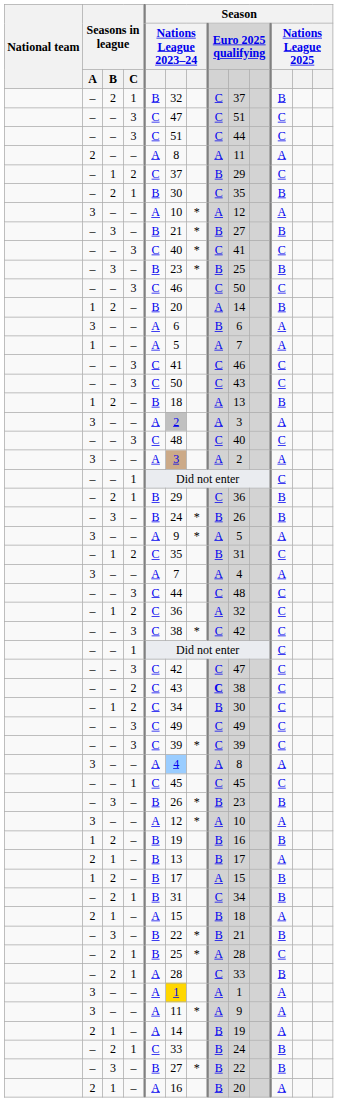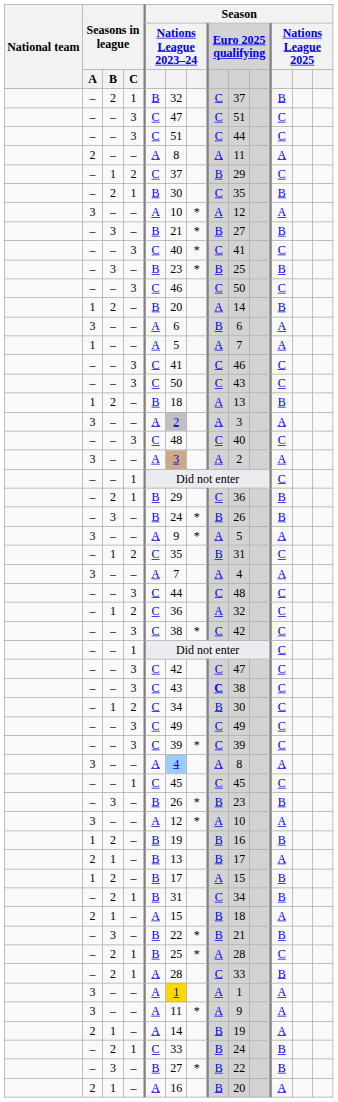(134, 688) 2 -> (134, 688) 3
